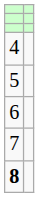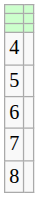(14, 176) bold -> (14, 176) normal
